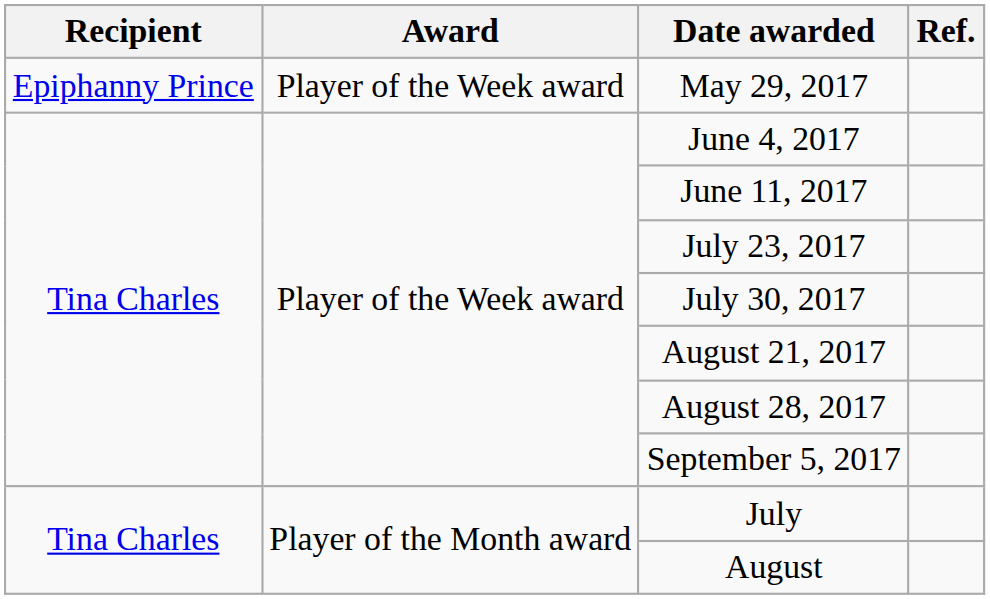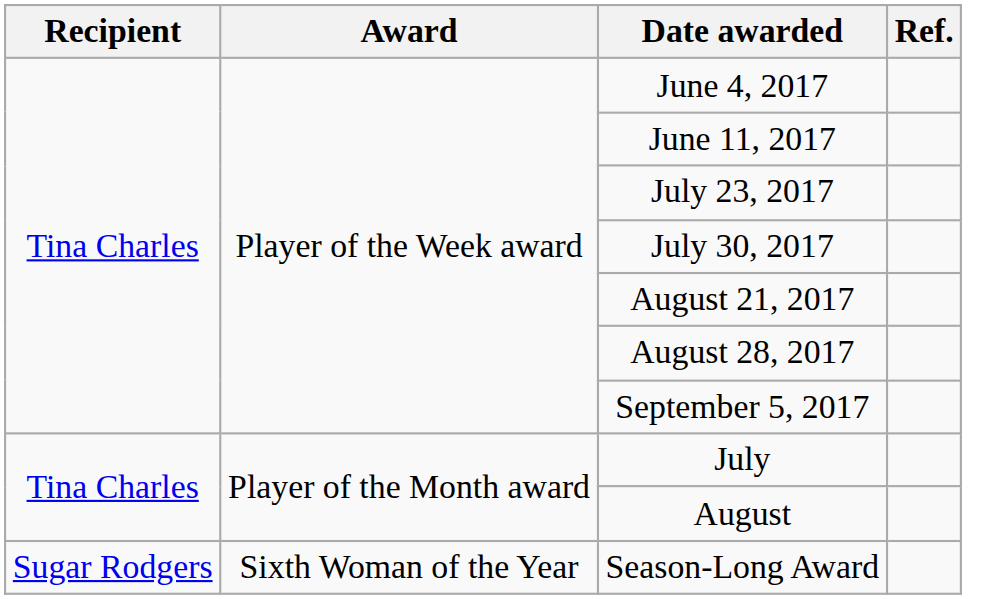- row: (774, 84)
+ row: (742, 566)
